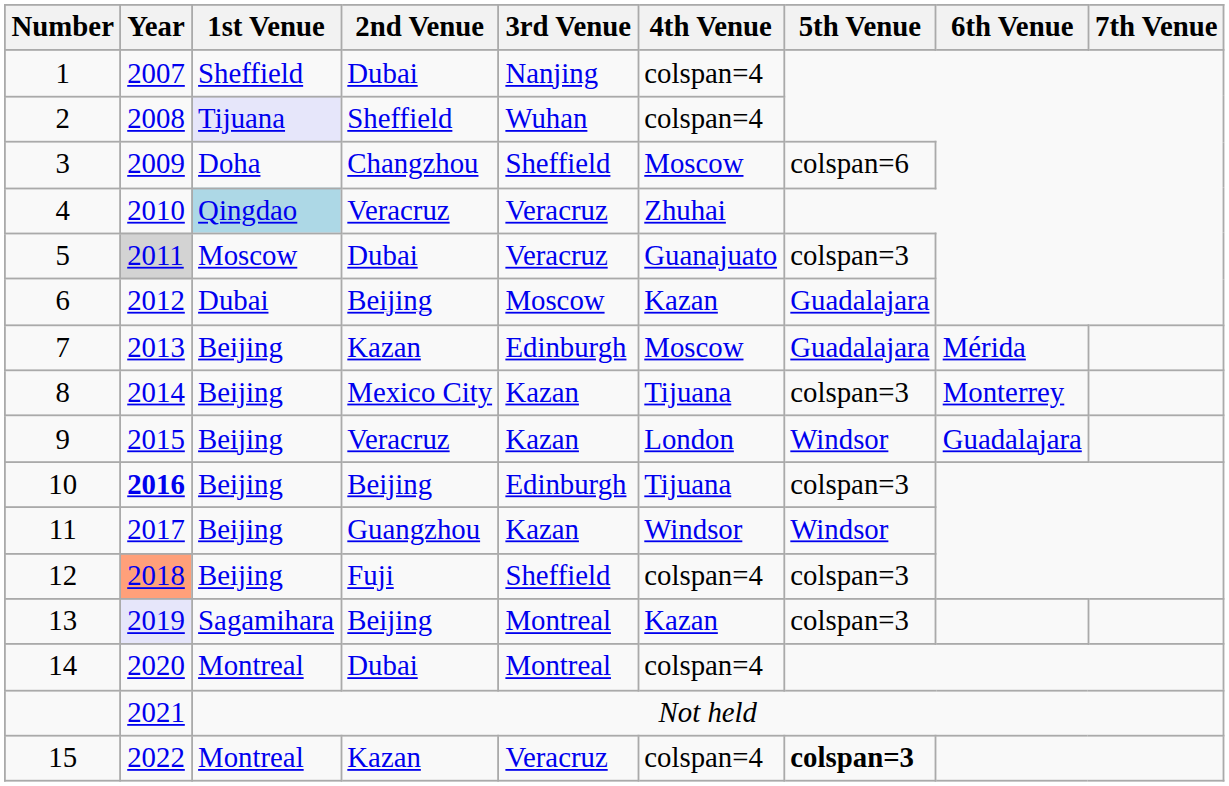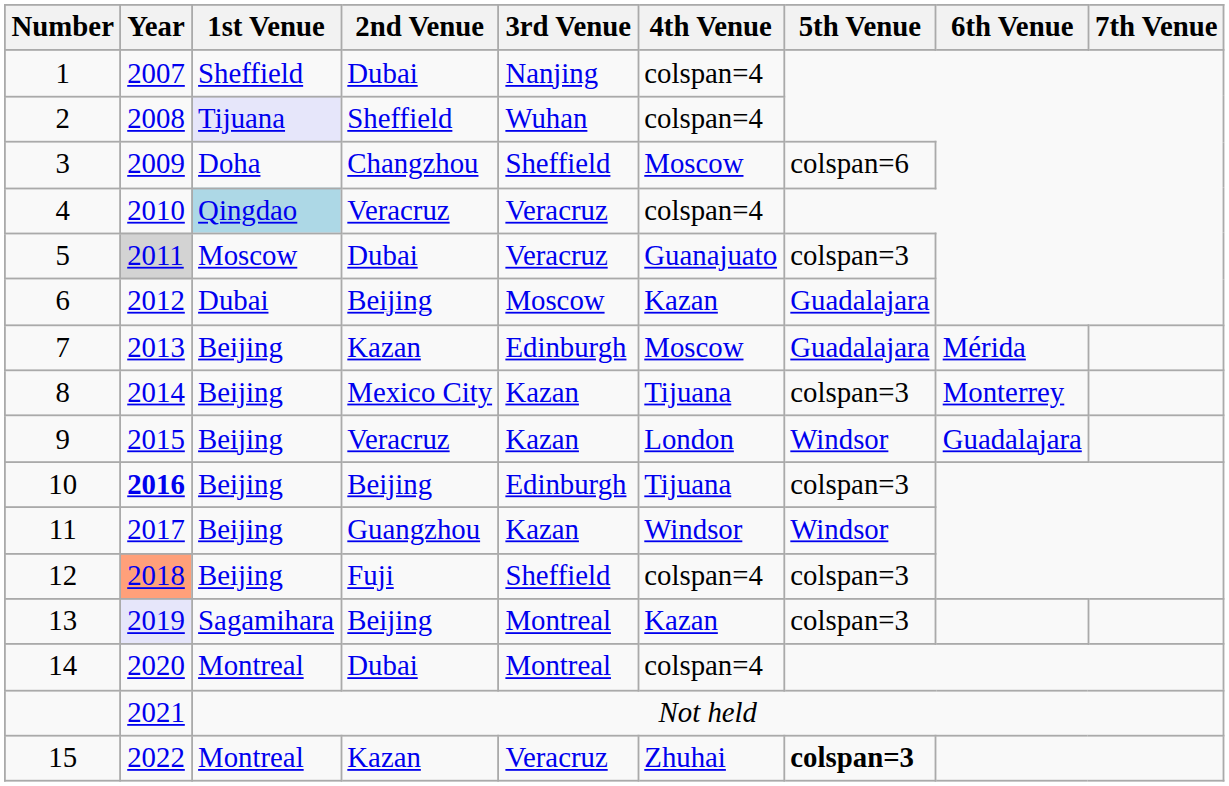(685, 210) Zhuhai -> (704, 210) colspan=4
(704, 758) colspan=4 -> (685, 758) Zhuhai
